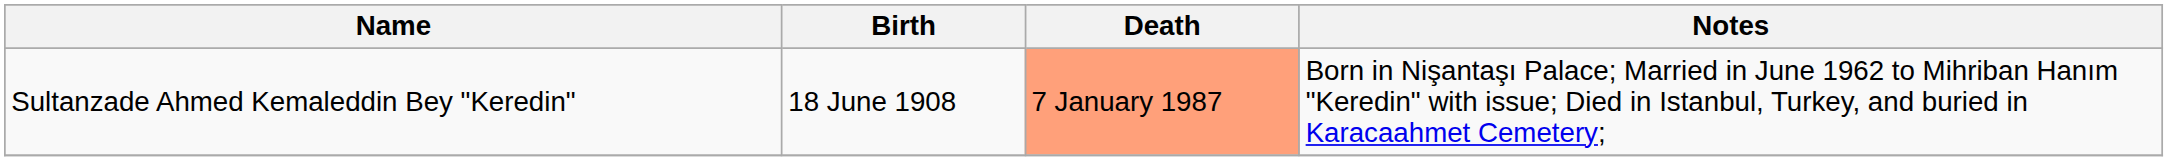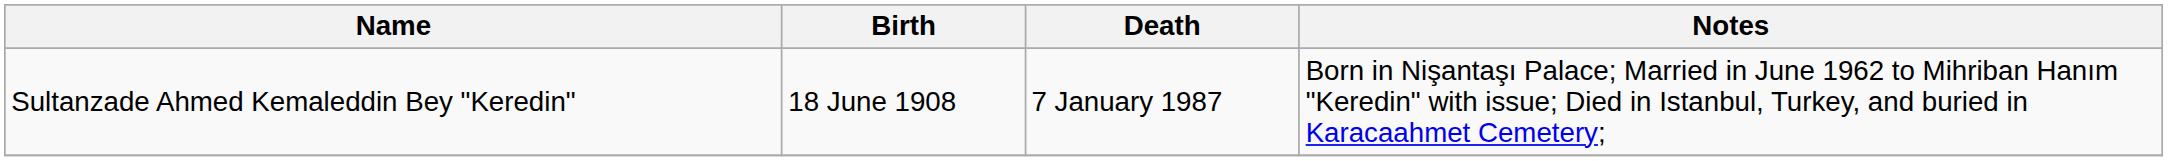(1127, 101) lightsalmon background -> (1127, 101) no background
